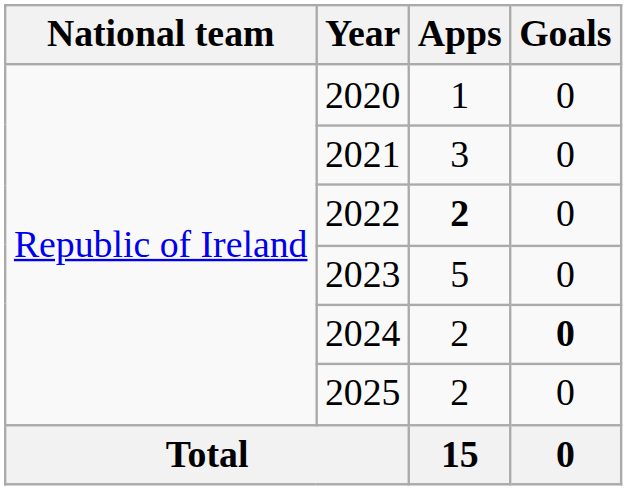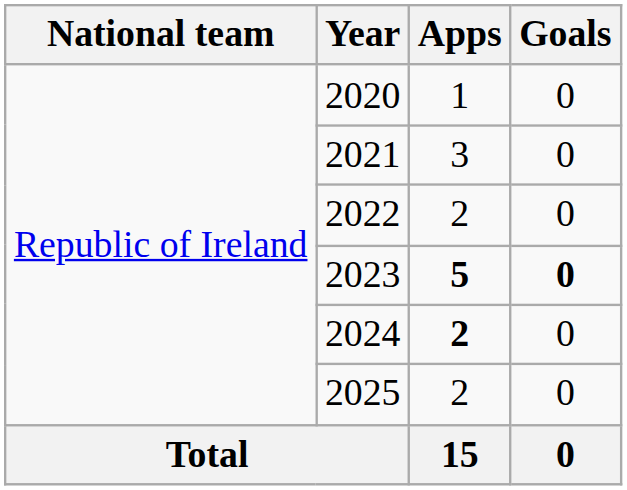(460, 214) bold -> (460, 214) normal
(460, 273) normal -> (460, 273) bold
(565, 273) normal -> (565, 273) bold
(460, 333) normal -> (460, 333) bold
(565, 333) bold -> (565, 333) normal
